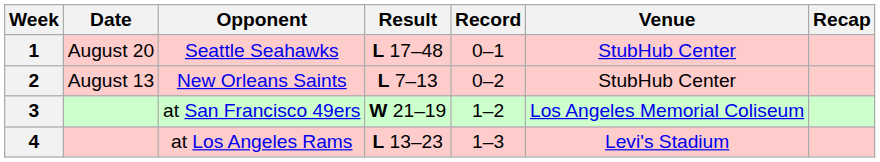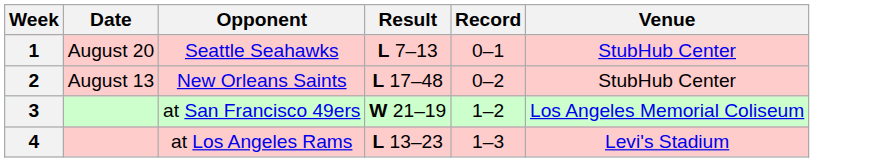- column: (842, 19)
(408, 50) L 17–48 -> (408, 50) L 7–13
(408, 80) L 7–13 -> (408, 80) L 17–48
